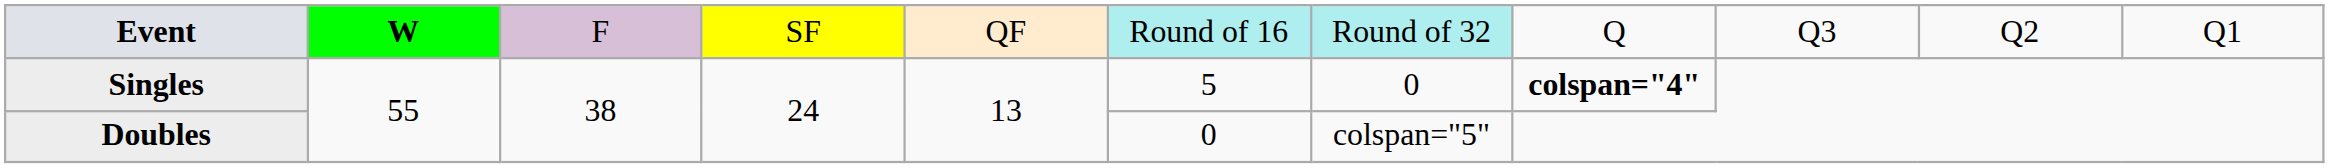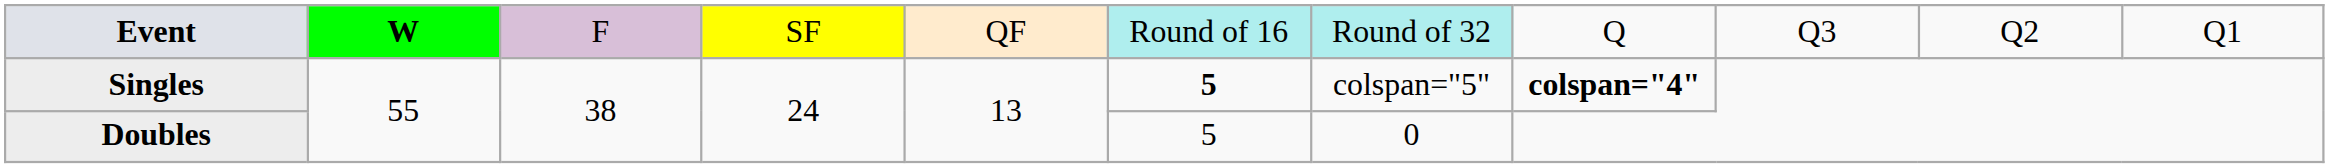(1209, 83) normal -> (1209, 83) bold
(1411, 83) 0 -> (1411, 83) colspan="5"
(1209, 136) 0 -> (1209, 136) 5
(1411, 136) colspan="5" -> (1411, 136) 0
